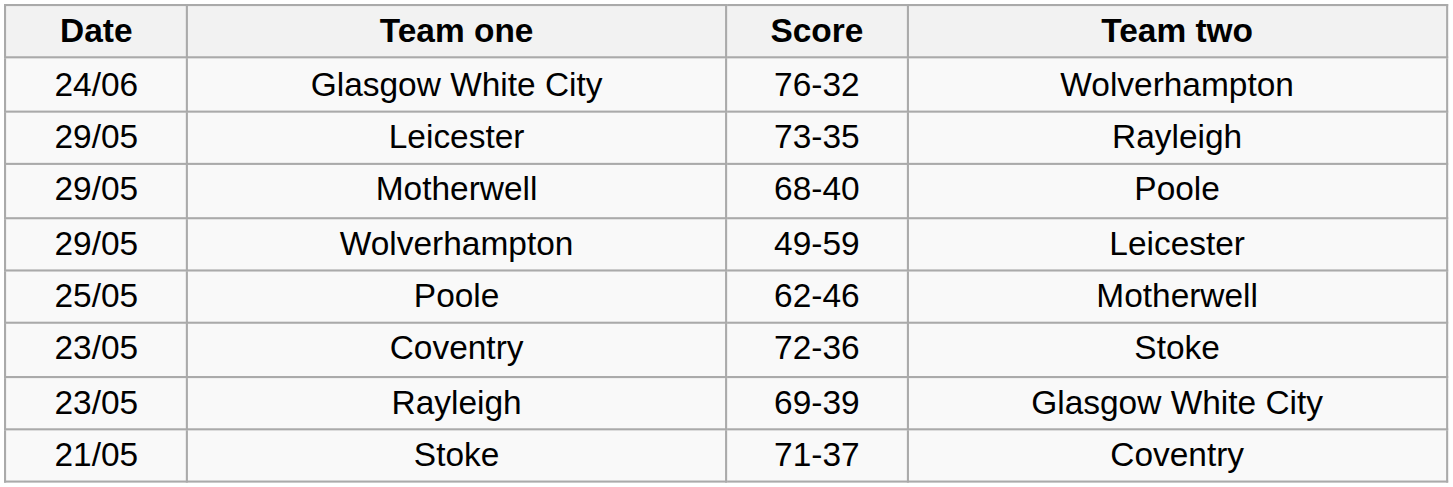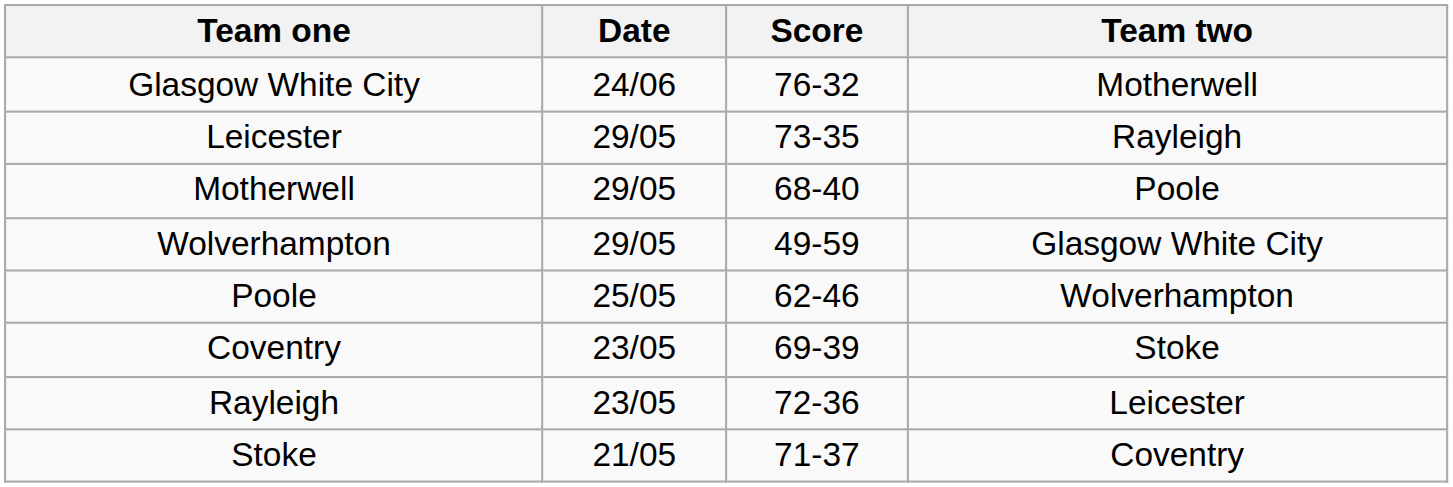columns swapped: (96, 31) <-> (457, 31)
(1177, 84) Wolverhampton -> (1177, 84) Motherwell
(1177, 243) Leicester -> (1177, 243) Glasgow White City
(1177, 296) Motherwell -> (1177, 296) Wolverhampton
(817, 349) 72-36 -> (817, 349) 69-39
(817, 402) 69-39 -> (817, 402) 72-36
(1177, 402) Glasgow White City -> (1177, 402) Leicester
